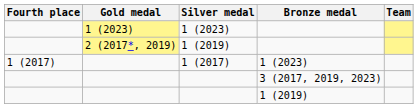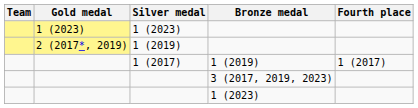columns swapped: (399, 13) <-> (43, 13)
(284, 62) 1 (2023) -> (235, 62) 1 (2019)
(284, 95) 1 (2019) -> (235, 95) 1 (2023)
